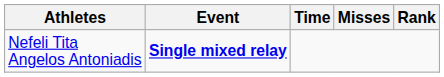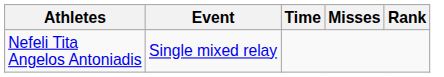(218, 51) bold -> (213, 51) normal
